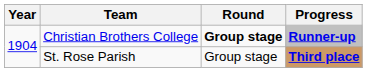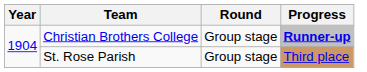(243, 36) bold -> (241, 36) normal
(324, 57) bold -> (316, 57) normal
